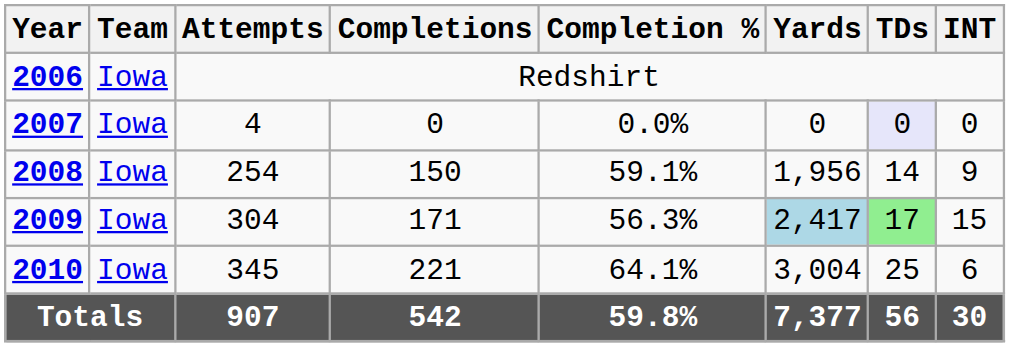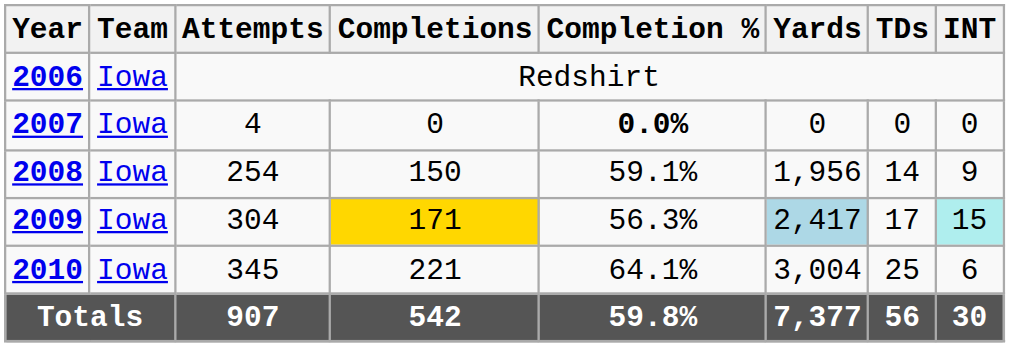(653, 125) normal -> (653, 125) bold
(902, 125) lavender background -> (902, 125) no background
(435, 222) no background -> (435, 222) gold background
(902, 222) lightgreen background -> (902, 222) no background
(970, 222) no background -> (970, 222) paleturquoise background
